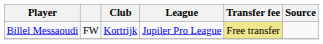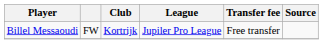(253, 30) khaki background -> (253, 30) no background
